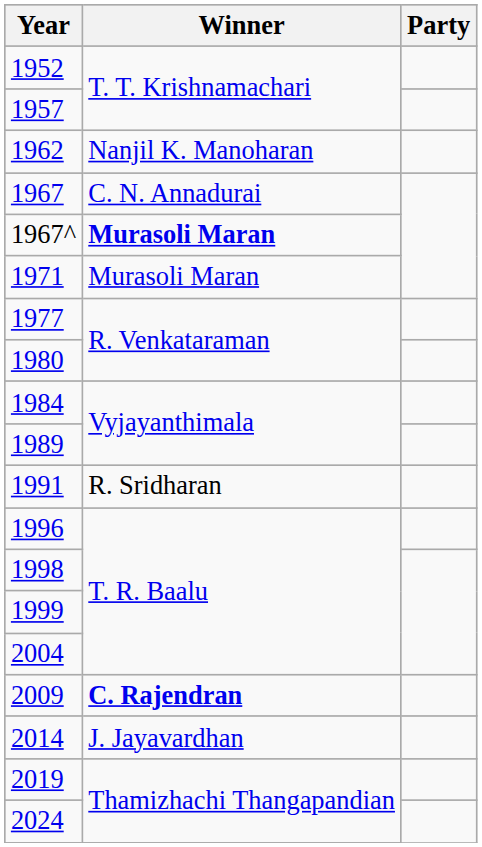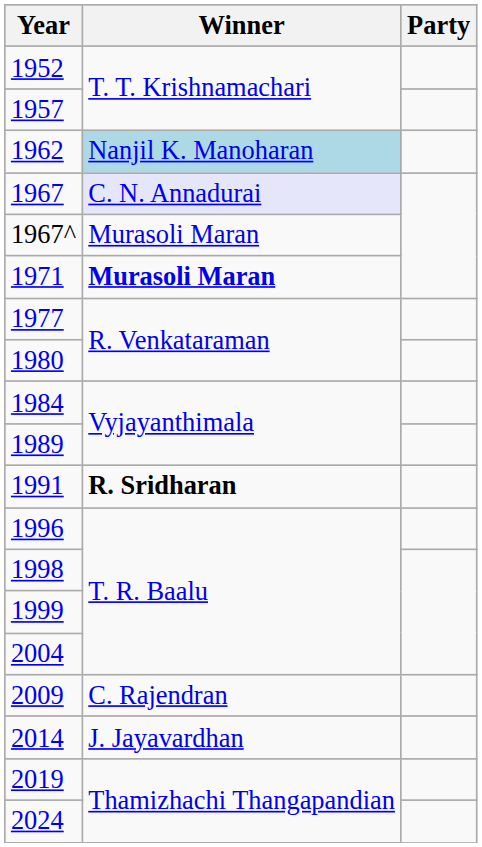(201, 151) no background -> (201, 151) lightblue background
(175, 192) no background -> (175, 192) lavender background
(182, 234) bold -> (174, 234) normal
(174, 276) normal -> (182, 276) bold
(155, 485) normal -> (162, 485) bold
(165, 695) bold -> (158, 695) normal
